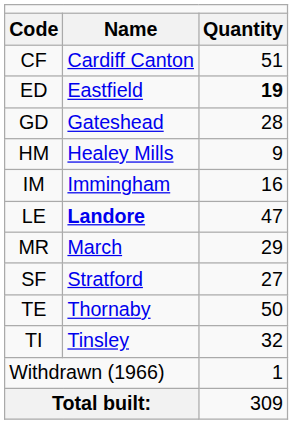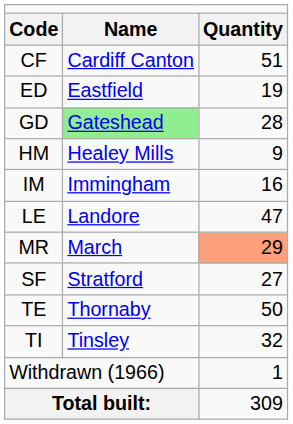(272, 91) bold -> (272, 91) normal
(116, 122) no background -> (116, 122) lightgreen background
(106, 216) bold -> (104, 216) normal
(272, 247) no background -> (272, 247) lightsalmon background
